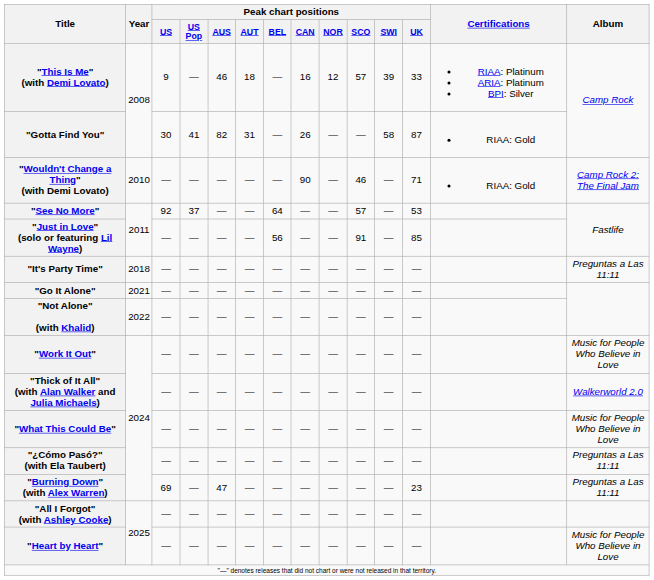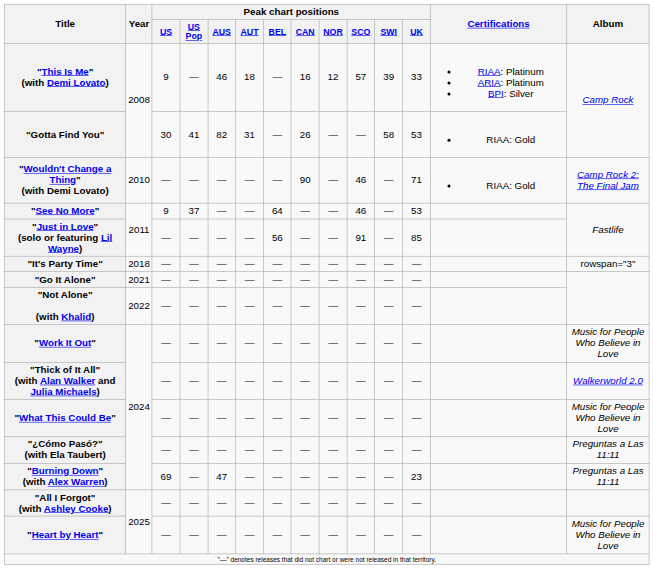(417, 134) 87 -> (417, 134) 53
(166, 211) 92 -> (166, 211) 9
(361, 211) 57 -> (361, 211) 46
(608, 269) Preguntas a Las 11:11 -> (608, 264) rowspan="3"
